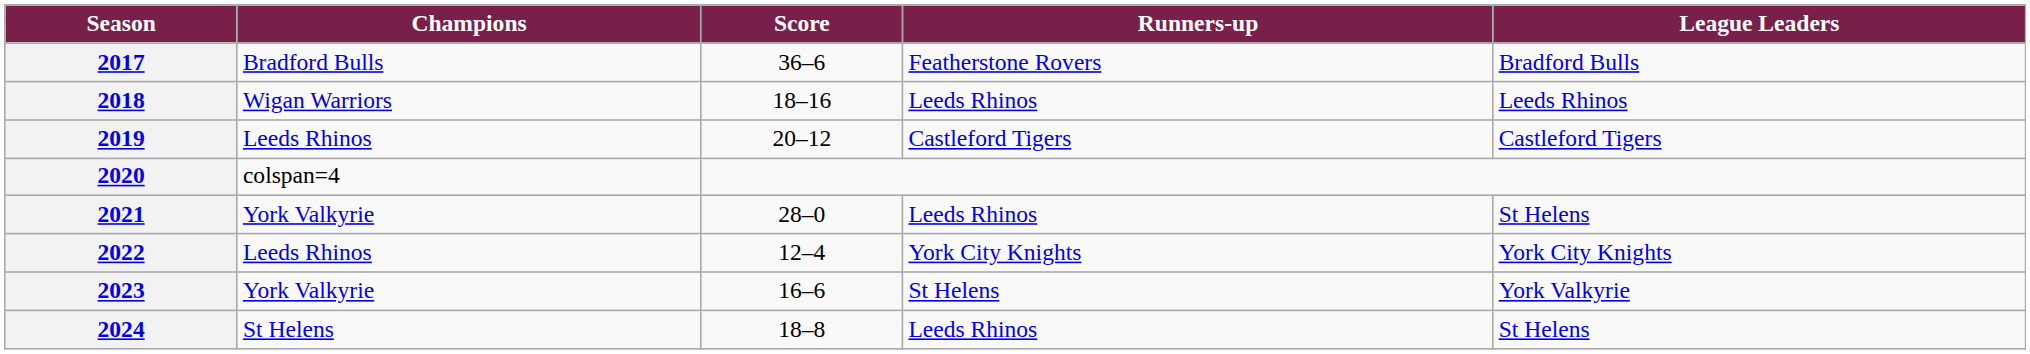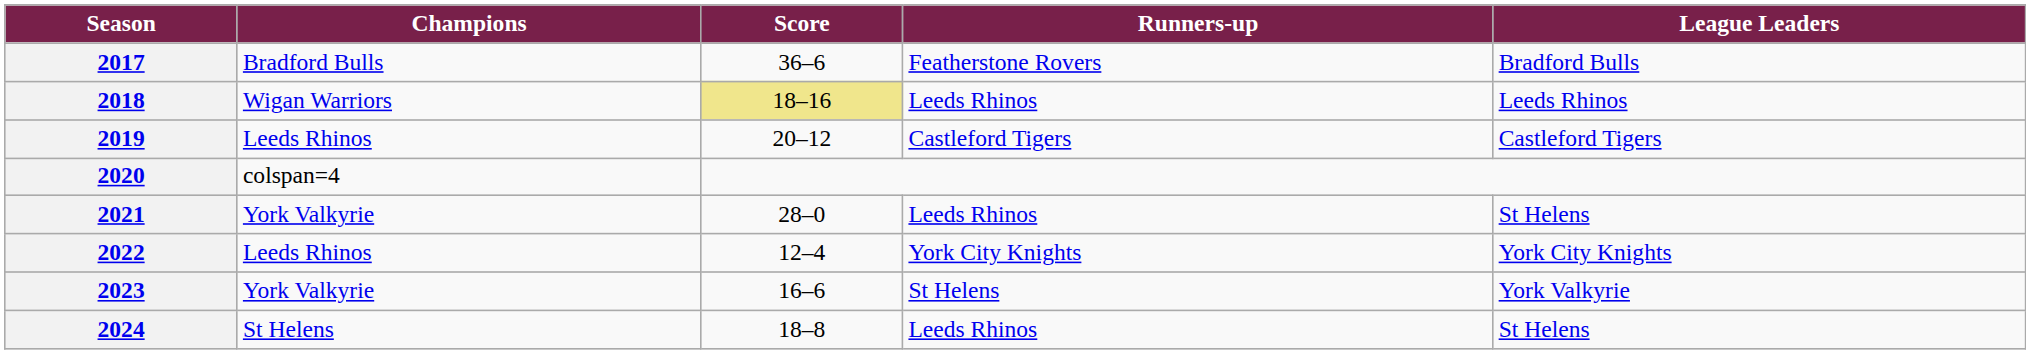(802, 99) no background -> (802, 99) khaki background
